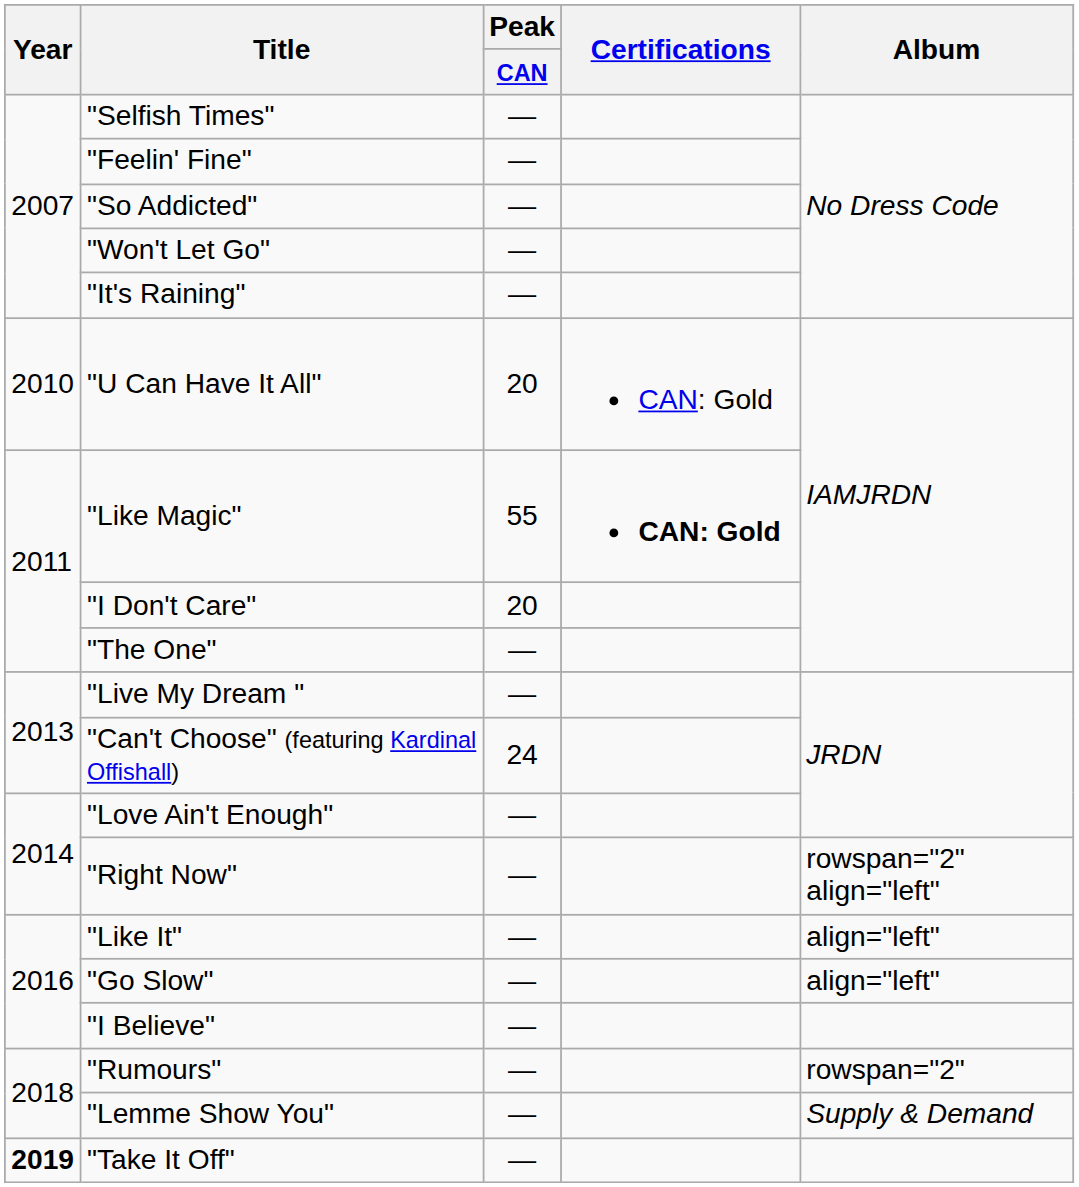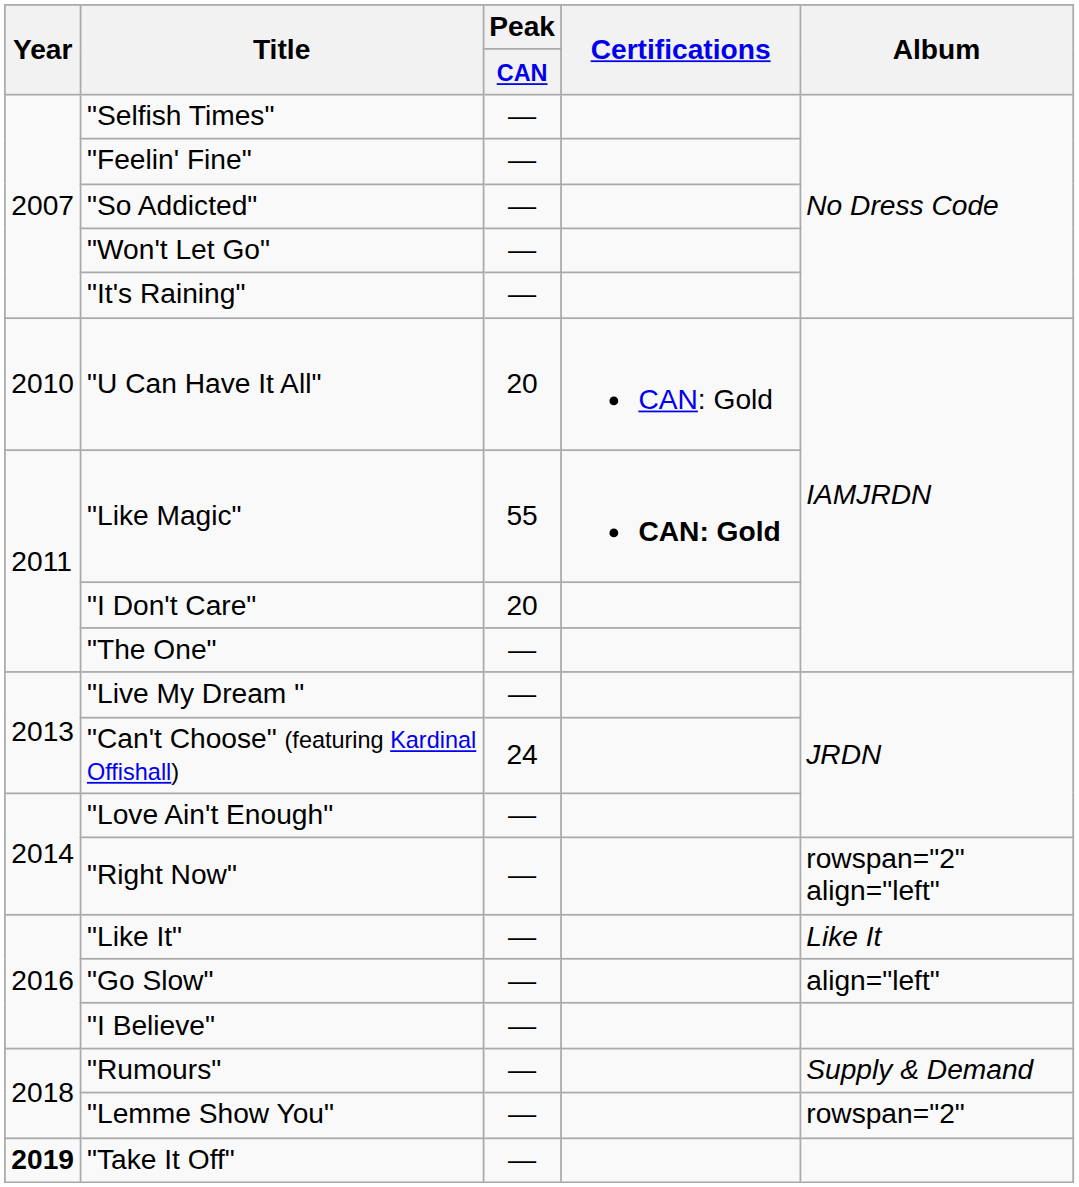(873, 936) align="left" -> (844, 936) Like It
(886, 1070) rowspan="2" -> (920, 1070) Supply & Demand
(920, 1114) Supply & Demand -> (886, 1114) rowspan="2"
